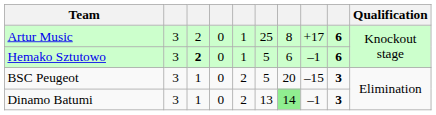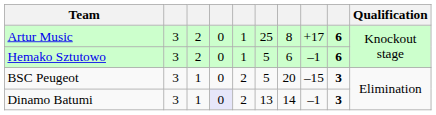(198, 57) bold -> (198, 57) normal
(221, 99) no background -> (221, 99) lavender background
(289, 99) lightgreen background -> (289, 99) no background
